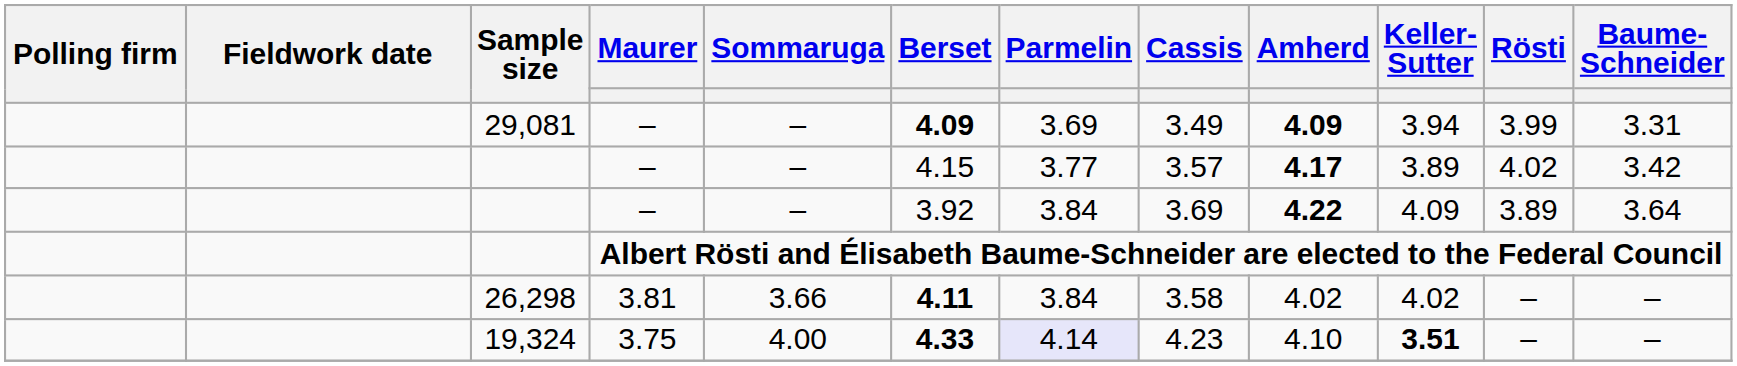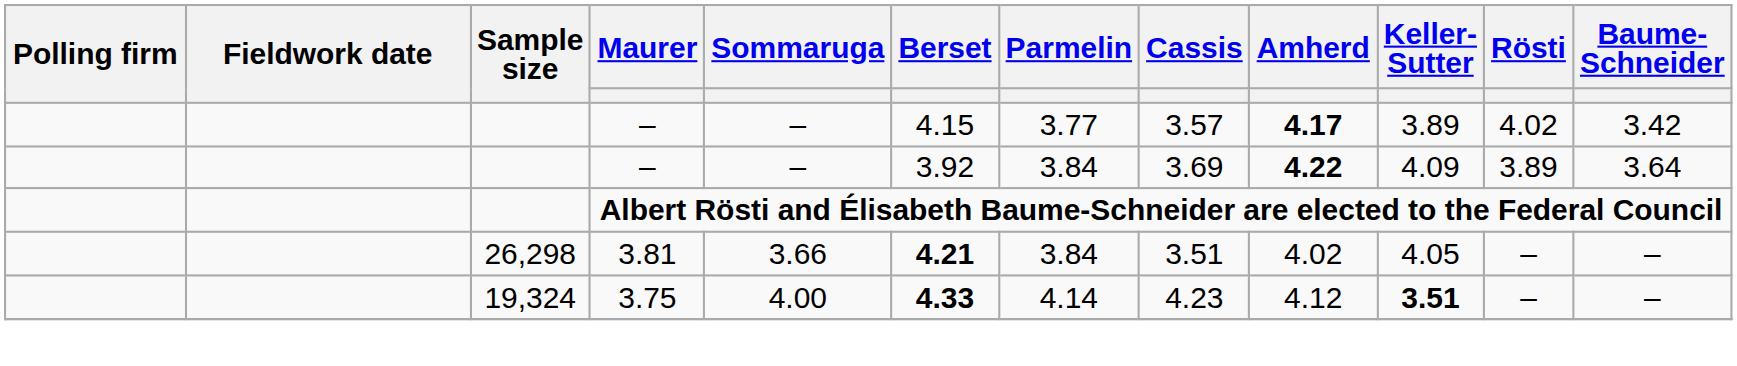- row: (530, 124)
(945, 297) 4.11 -> (945, 254) 4.21
(1194, 297) 3.58 -> (1194, 254) 3.51
(1430, 297) 4.02 -> (1430, 254) 4.05
(1069, 340) lavender background -> (1069, 297) no background
(1313, 340) 4.10 -> (1313, 297) 4.12
